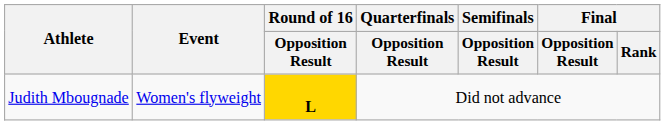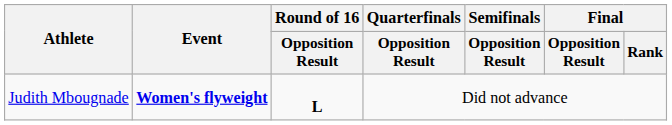(199, 97) normal -> (202, 97) bold
(311, 106) gold background -> (317, 106) no background
